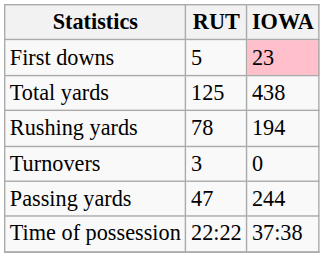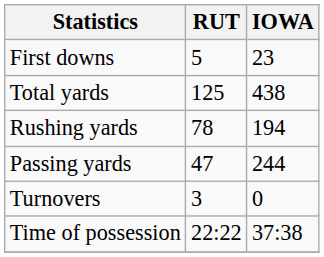(263, 57) pink background -> (263, 57) no background
rows swapped: (71, 198) <-> (55, 163)
